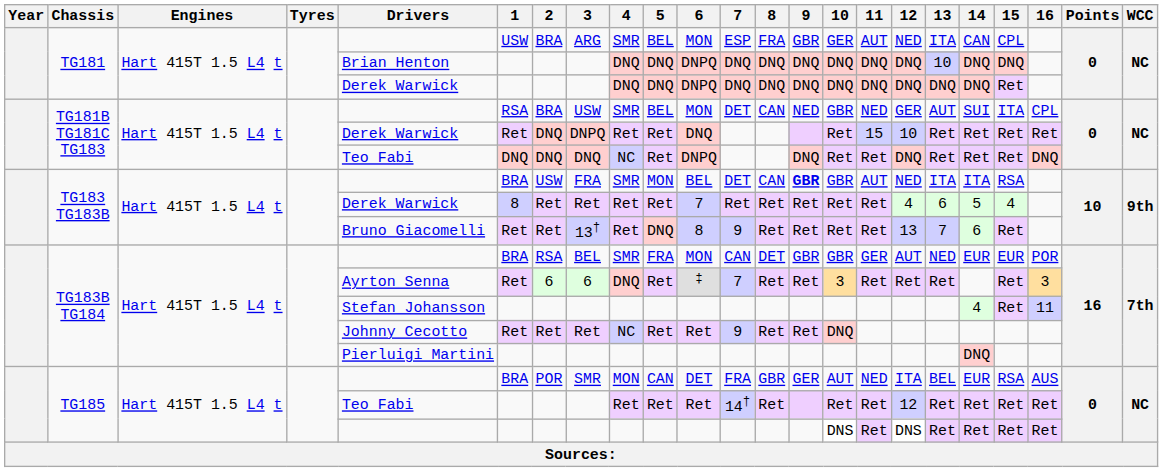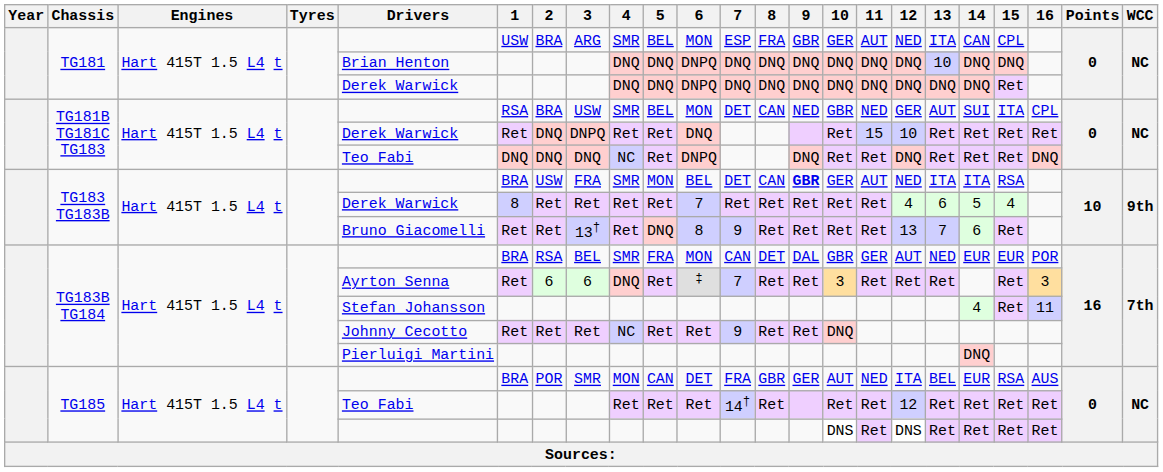(840, 181) GBR -> (840, 181) GER
(806, 256) GBR -> (806, 256) DAL
